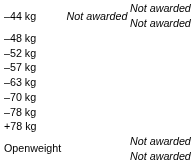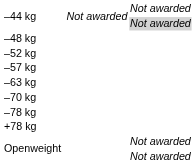(160, 23) no background -> (160, 23) lightgrey background
